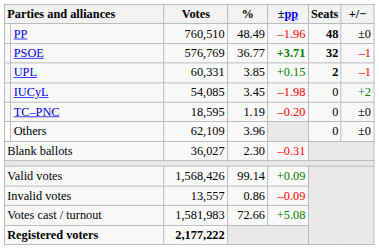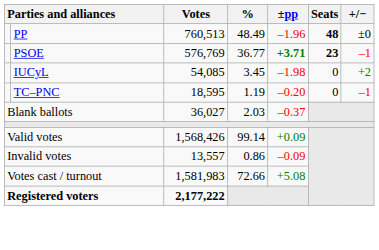(205, 33) 760,510 -> (205, 33) 760,513
(332, 53) 32 -> (332, 53) 23
- row: (25, 72)
(365, 111) ±0 -> (365, 92) –1
- row: (30, 131)
(254, 151) 2.30 -> (254, 111) 2.03
(291, 151) –0.31 -> (291, 111) –0.37
